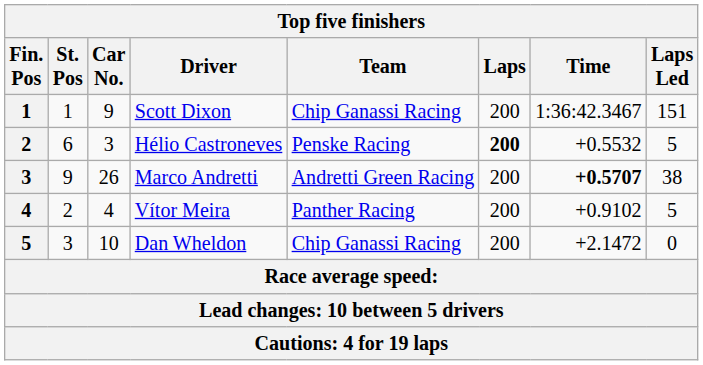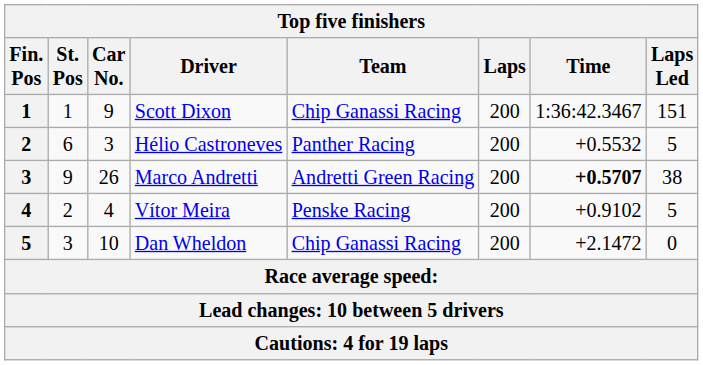(351, 144) Penske Racing -> (353, 144) Panther Racing
(505, 144) bold -> (505, 144) normal
(353, 210) Panther Racing -> (351, 210) Penske Racing
